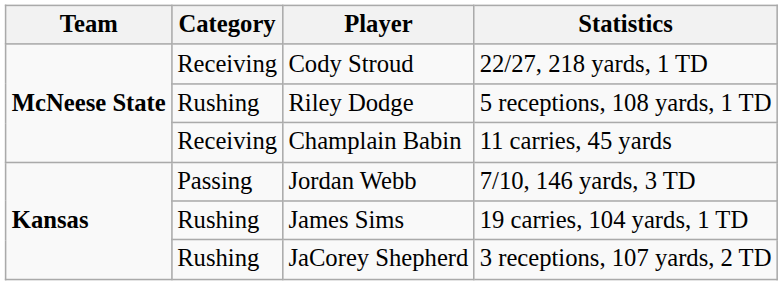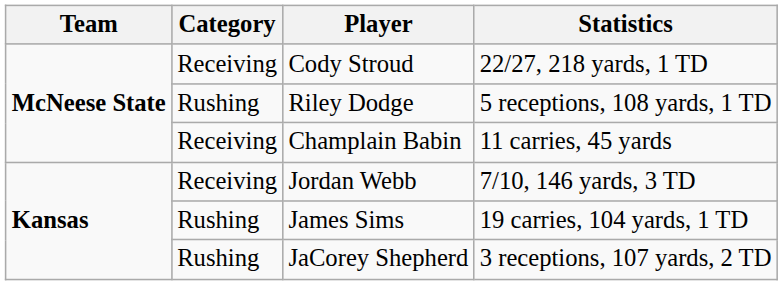(215, 180) Passing -> (227, 180) Receiving
